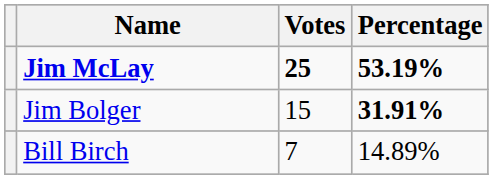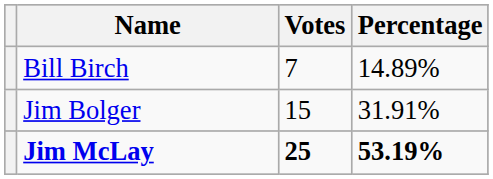rows swapped: (88, 67) <-> (76, 151)
(401, 109) bold -> (399, 109) normal
